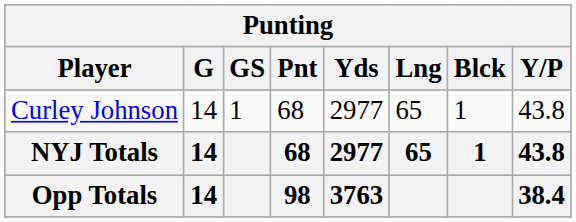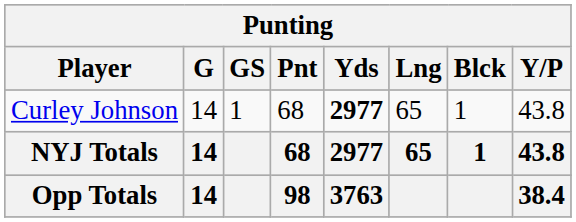(356, 110) normal -> (356, 110) bold
